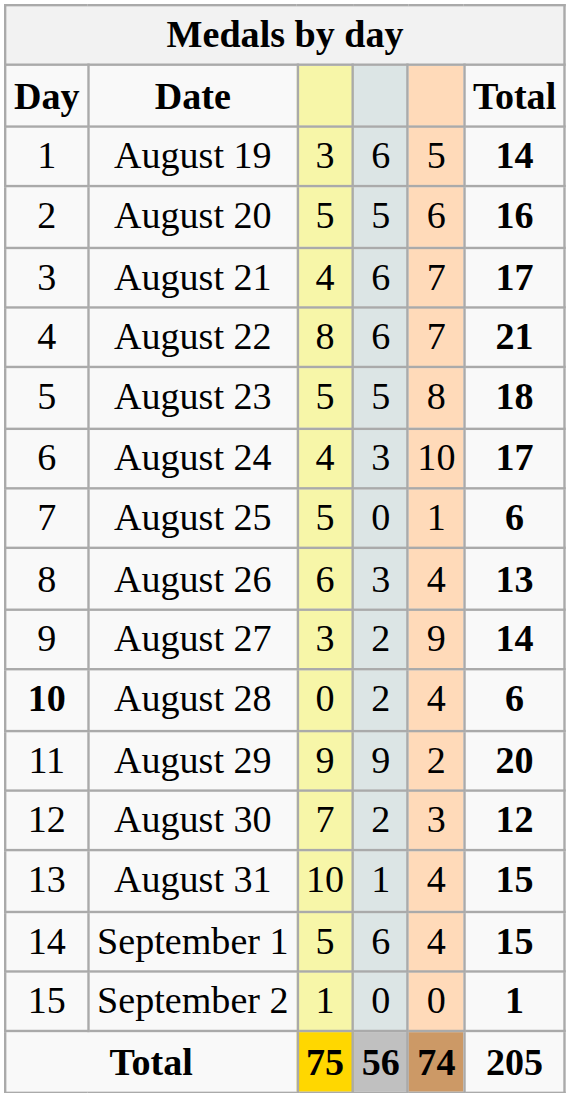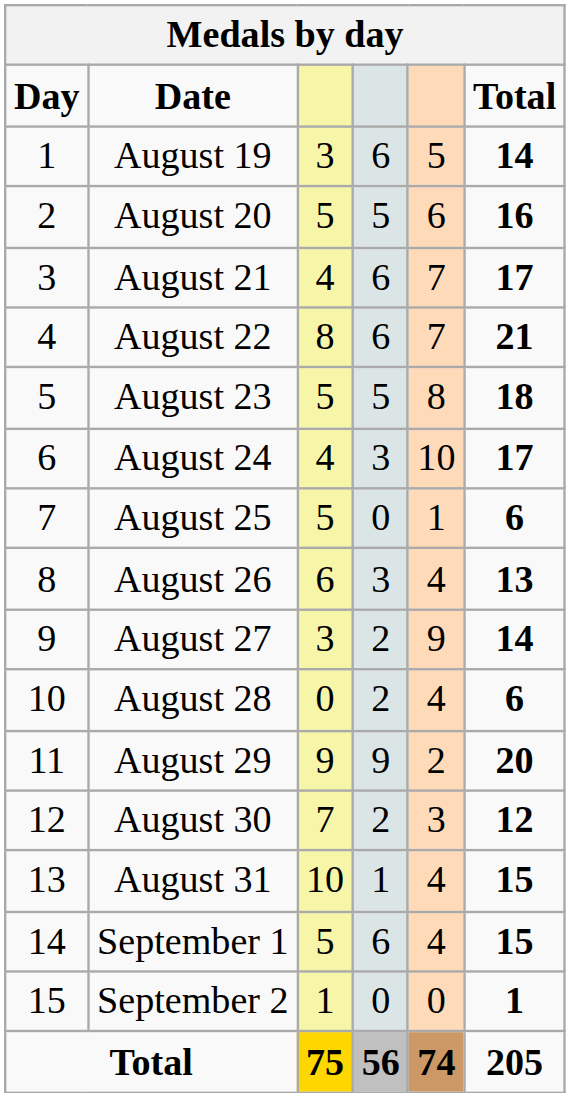(47, 699) bold -> (47, 699) normal
